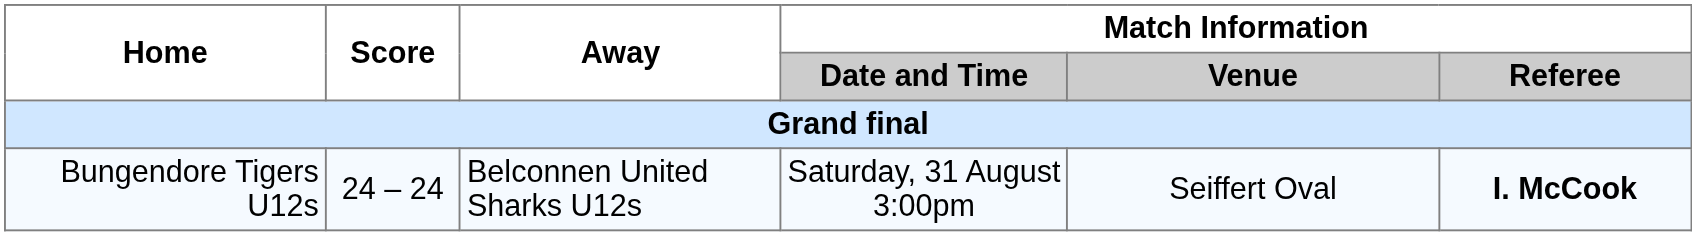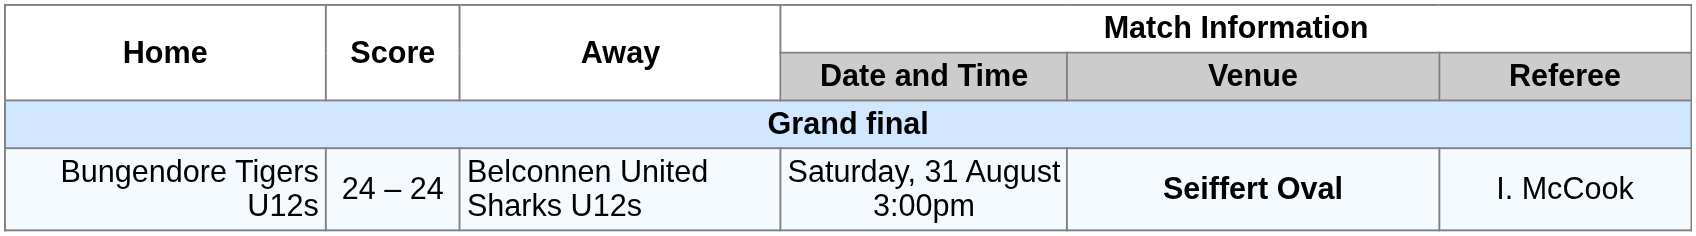(1253, 188) normal -> (1253, 188) bold
(1565, 188) bold -> (1565, 188) normal
